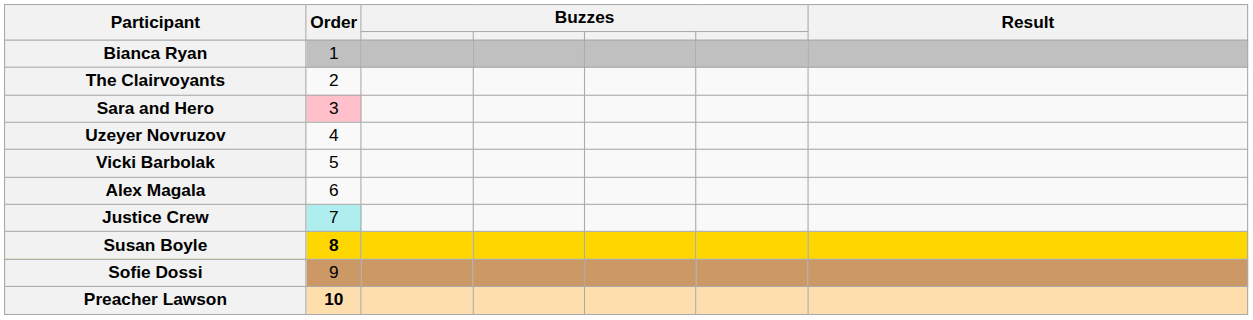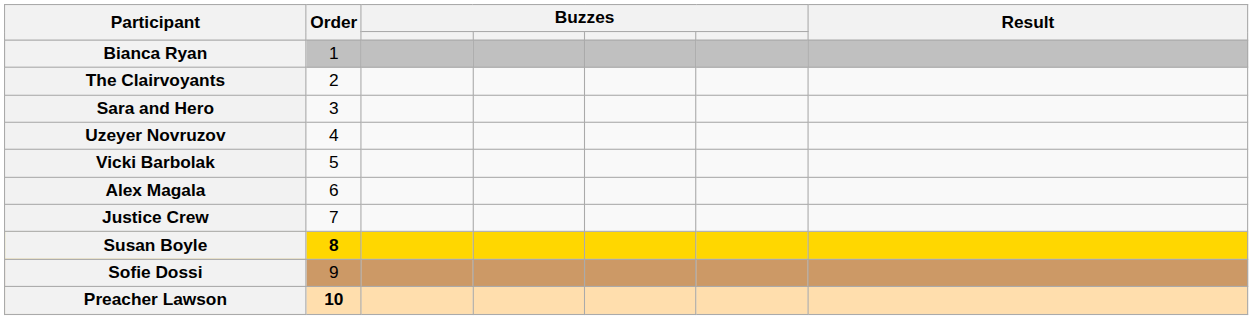(334, 108) pink background -> (334, 108) no background
(334, 218) paleturquoise background -> (334, 218) no background
